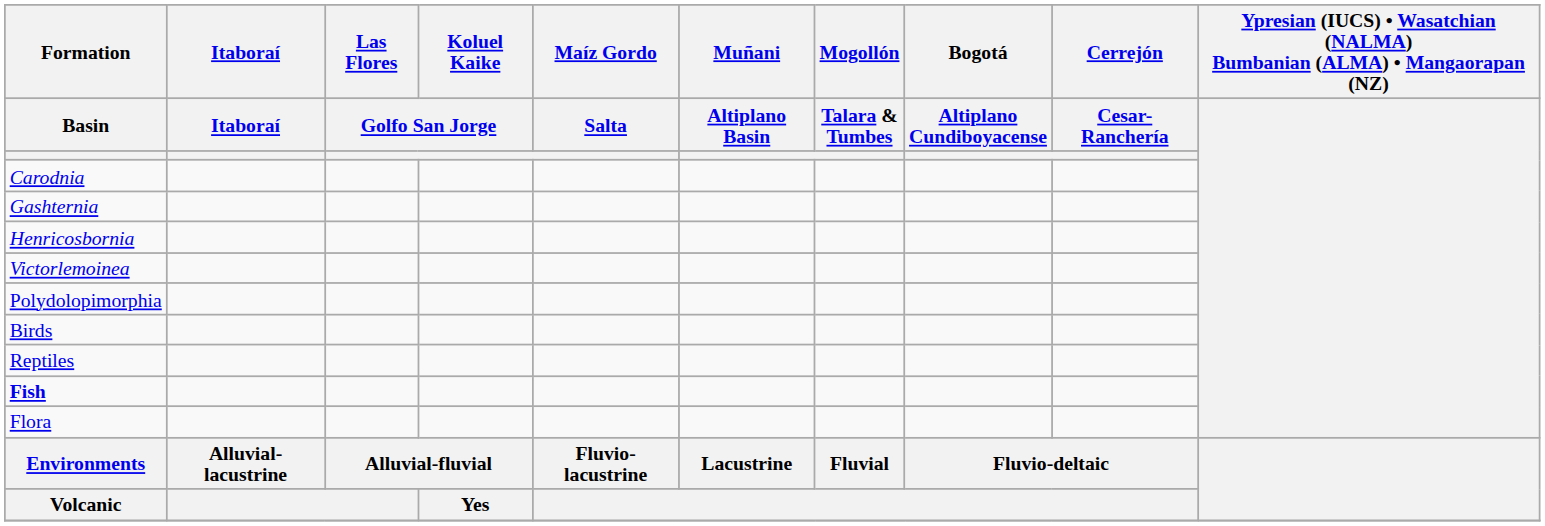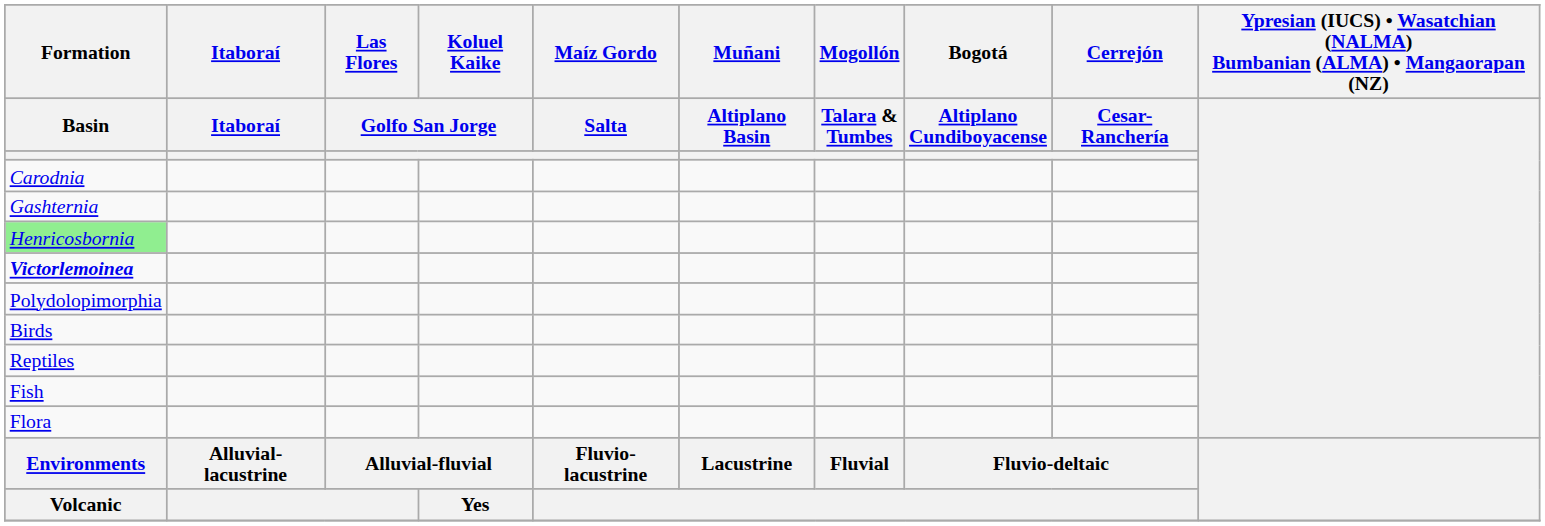(72, 238) no background -> (72, 238) lightgreen background
(70, 268) normal -> (71, 268) bold
(28, 391) bold -> (27, 391) normal
